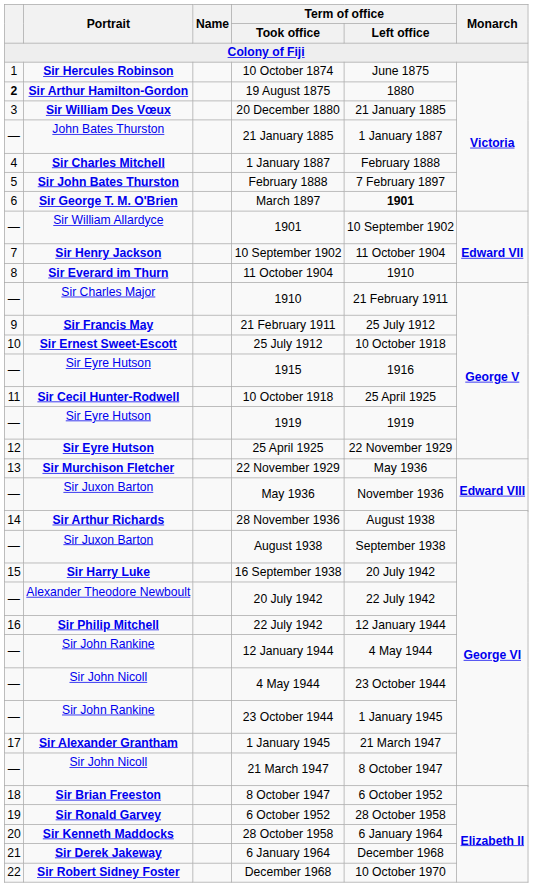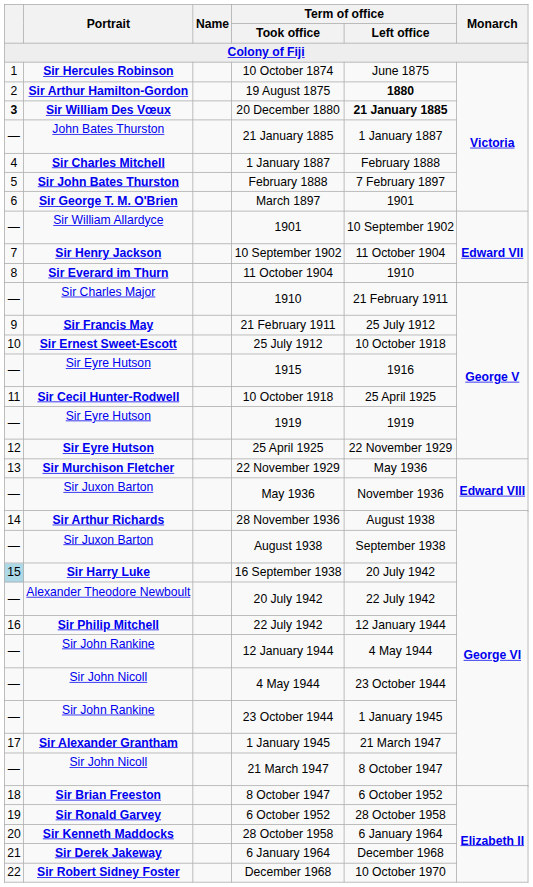(14, 91) bold -> (14, 91) normal
(401, 91) normal -> (401, 91) bold
(14, 110) normal -> (14, 110) bold
(401, 110) normal -> (401, 110) bold
(401, 201) bold -> (401, 201) normal
(14, 572) no background -> (14, 572) lightblue background
